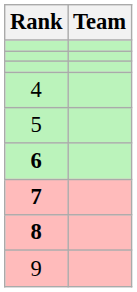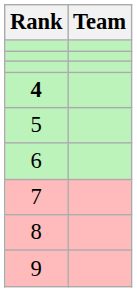(36, 89) normal -> (36, 89) bold
(36, 160) bold -> (36, 160) normal
(36, 196) bold -> (36, 196) normal
(36, 232) bold -> (36, 232) normal
